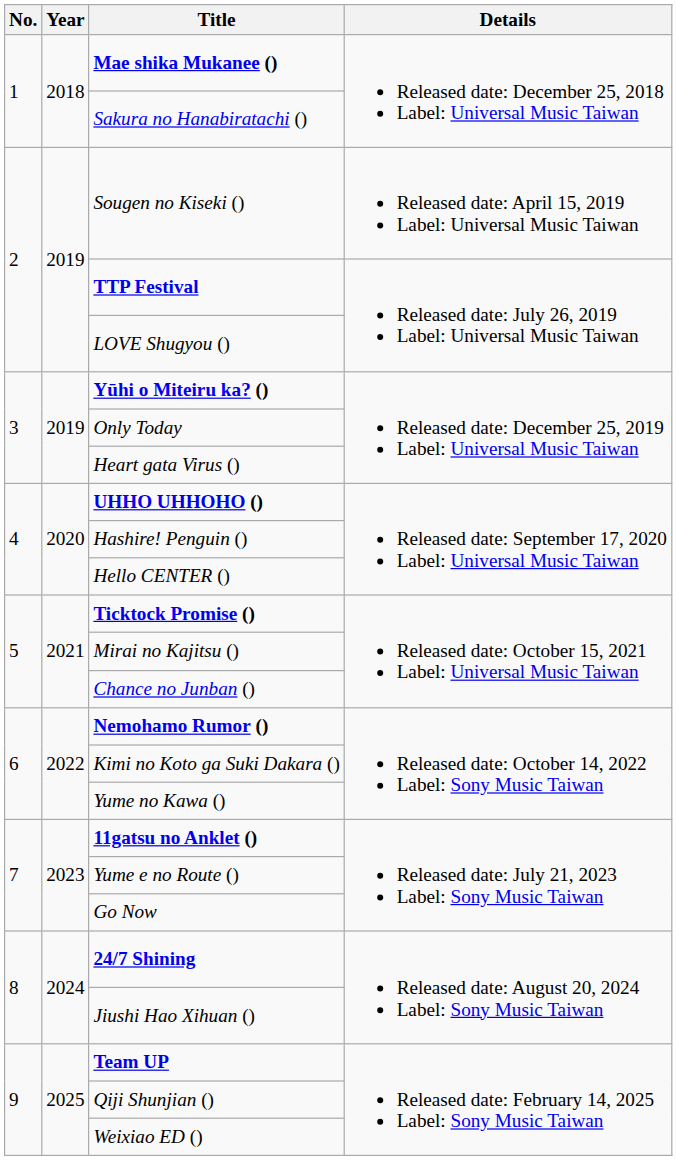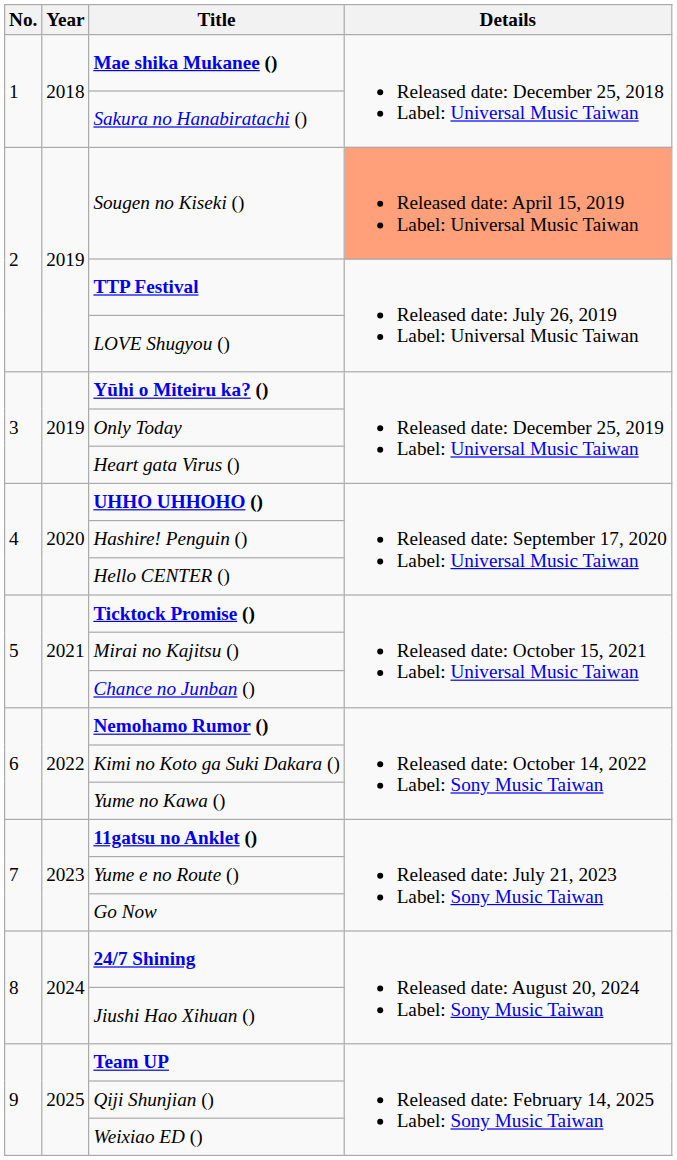(508, 214) no background -> (508, 214) lightsalmon background
